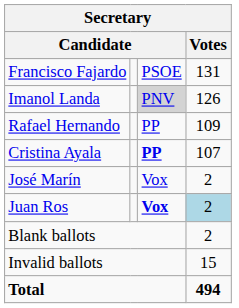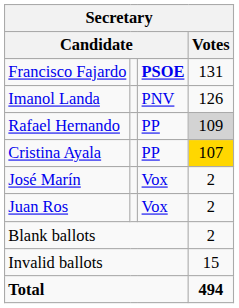(162, 72) normal -> (163, 72) bold
(158, 99) lightgrey background -> (158, 99) no background
(208, 126) no background -> (211, 126) lightgrey background
(152, 153) bold -> (151, 153) normal
(208, 153) no background -> (211, 153) gold background
(155, 207) bold -> (155, 207) normal
(208, 207) lightblue background -> (211, 207) no background
